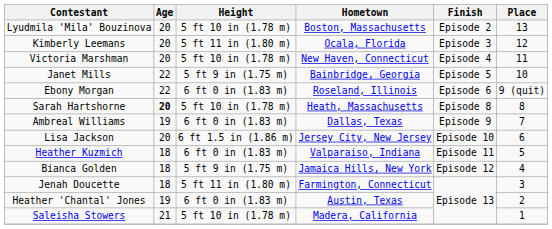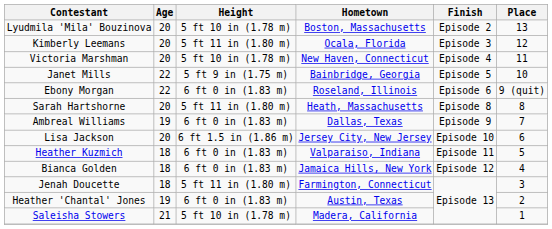(165, 106) bold -> (165, 106) normal
(236, 106) 5 ft 10 in (1.78 m) -> (236, 106) 5 ft 11 in (1.80 m)
(236, 169) 5 ft 9 in (1.75 m) -> (236, 169) 6 ft 0 in (1.83 m)
